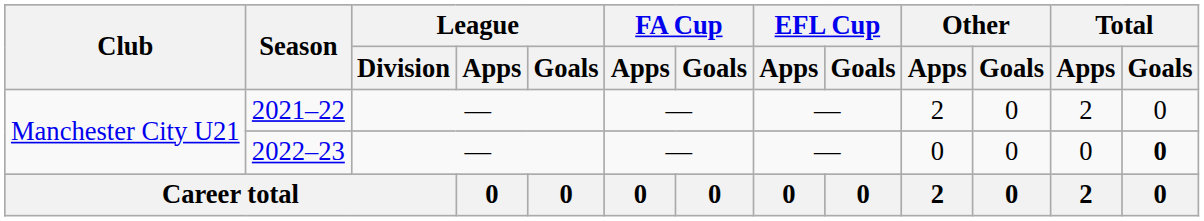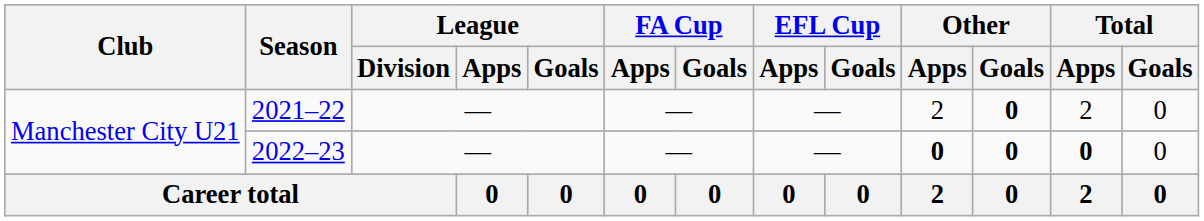(1012, 109) normal -> (1012, 109) bold
(937, 151) normal -> (937, 151) bold
(1012, 151) normal -> (1012, 151) bold
(1086, 151) normal -> (1086, 151) bold
(1160, 151) bold -> (1160, 151) normal
